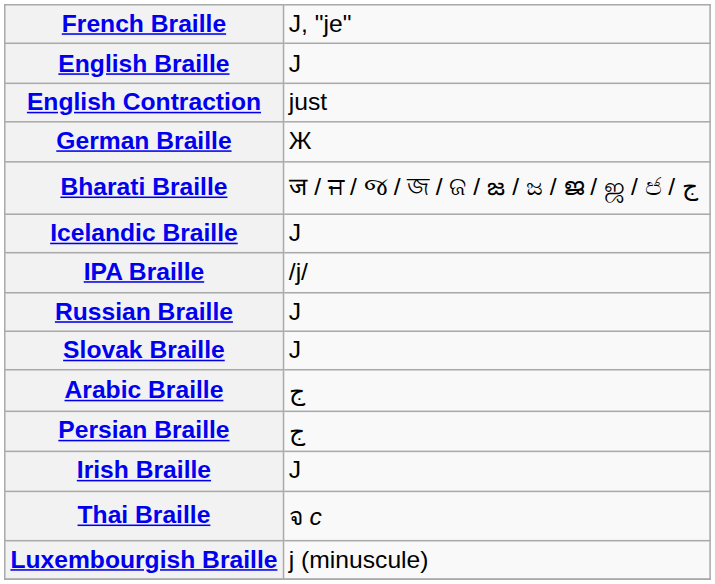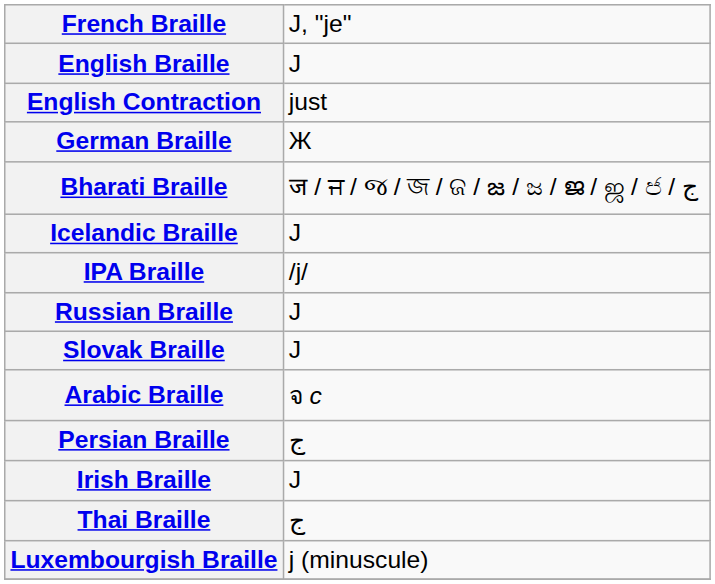(297, 391) ج -> (305, 395) จ c
(305, 516) จ c -> (297, 520) ج
